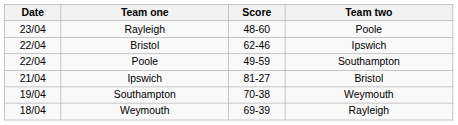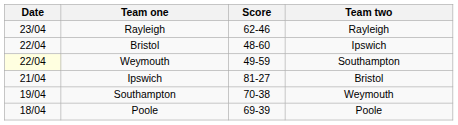(257, 29) 48-60 -> (257, 29) 62-46
(369, 29) Poole -> (369, 29) Rayleigh
(257, 45) 62-46 -> (257, 45) 48-60
(33, 62) no background -> (33, 62) lightyellow background
(145, 62) Poole -> (145, 62) Weymouth
(145, 111) Weymouth -> (145, 111) Poole
(369, 111) Rayleigh -> (369, 111) Poole
